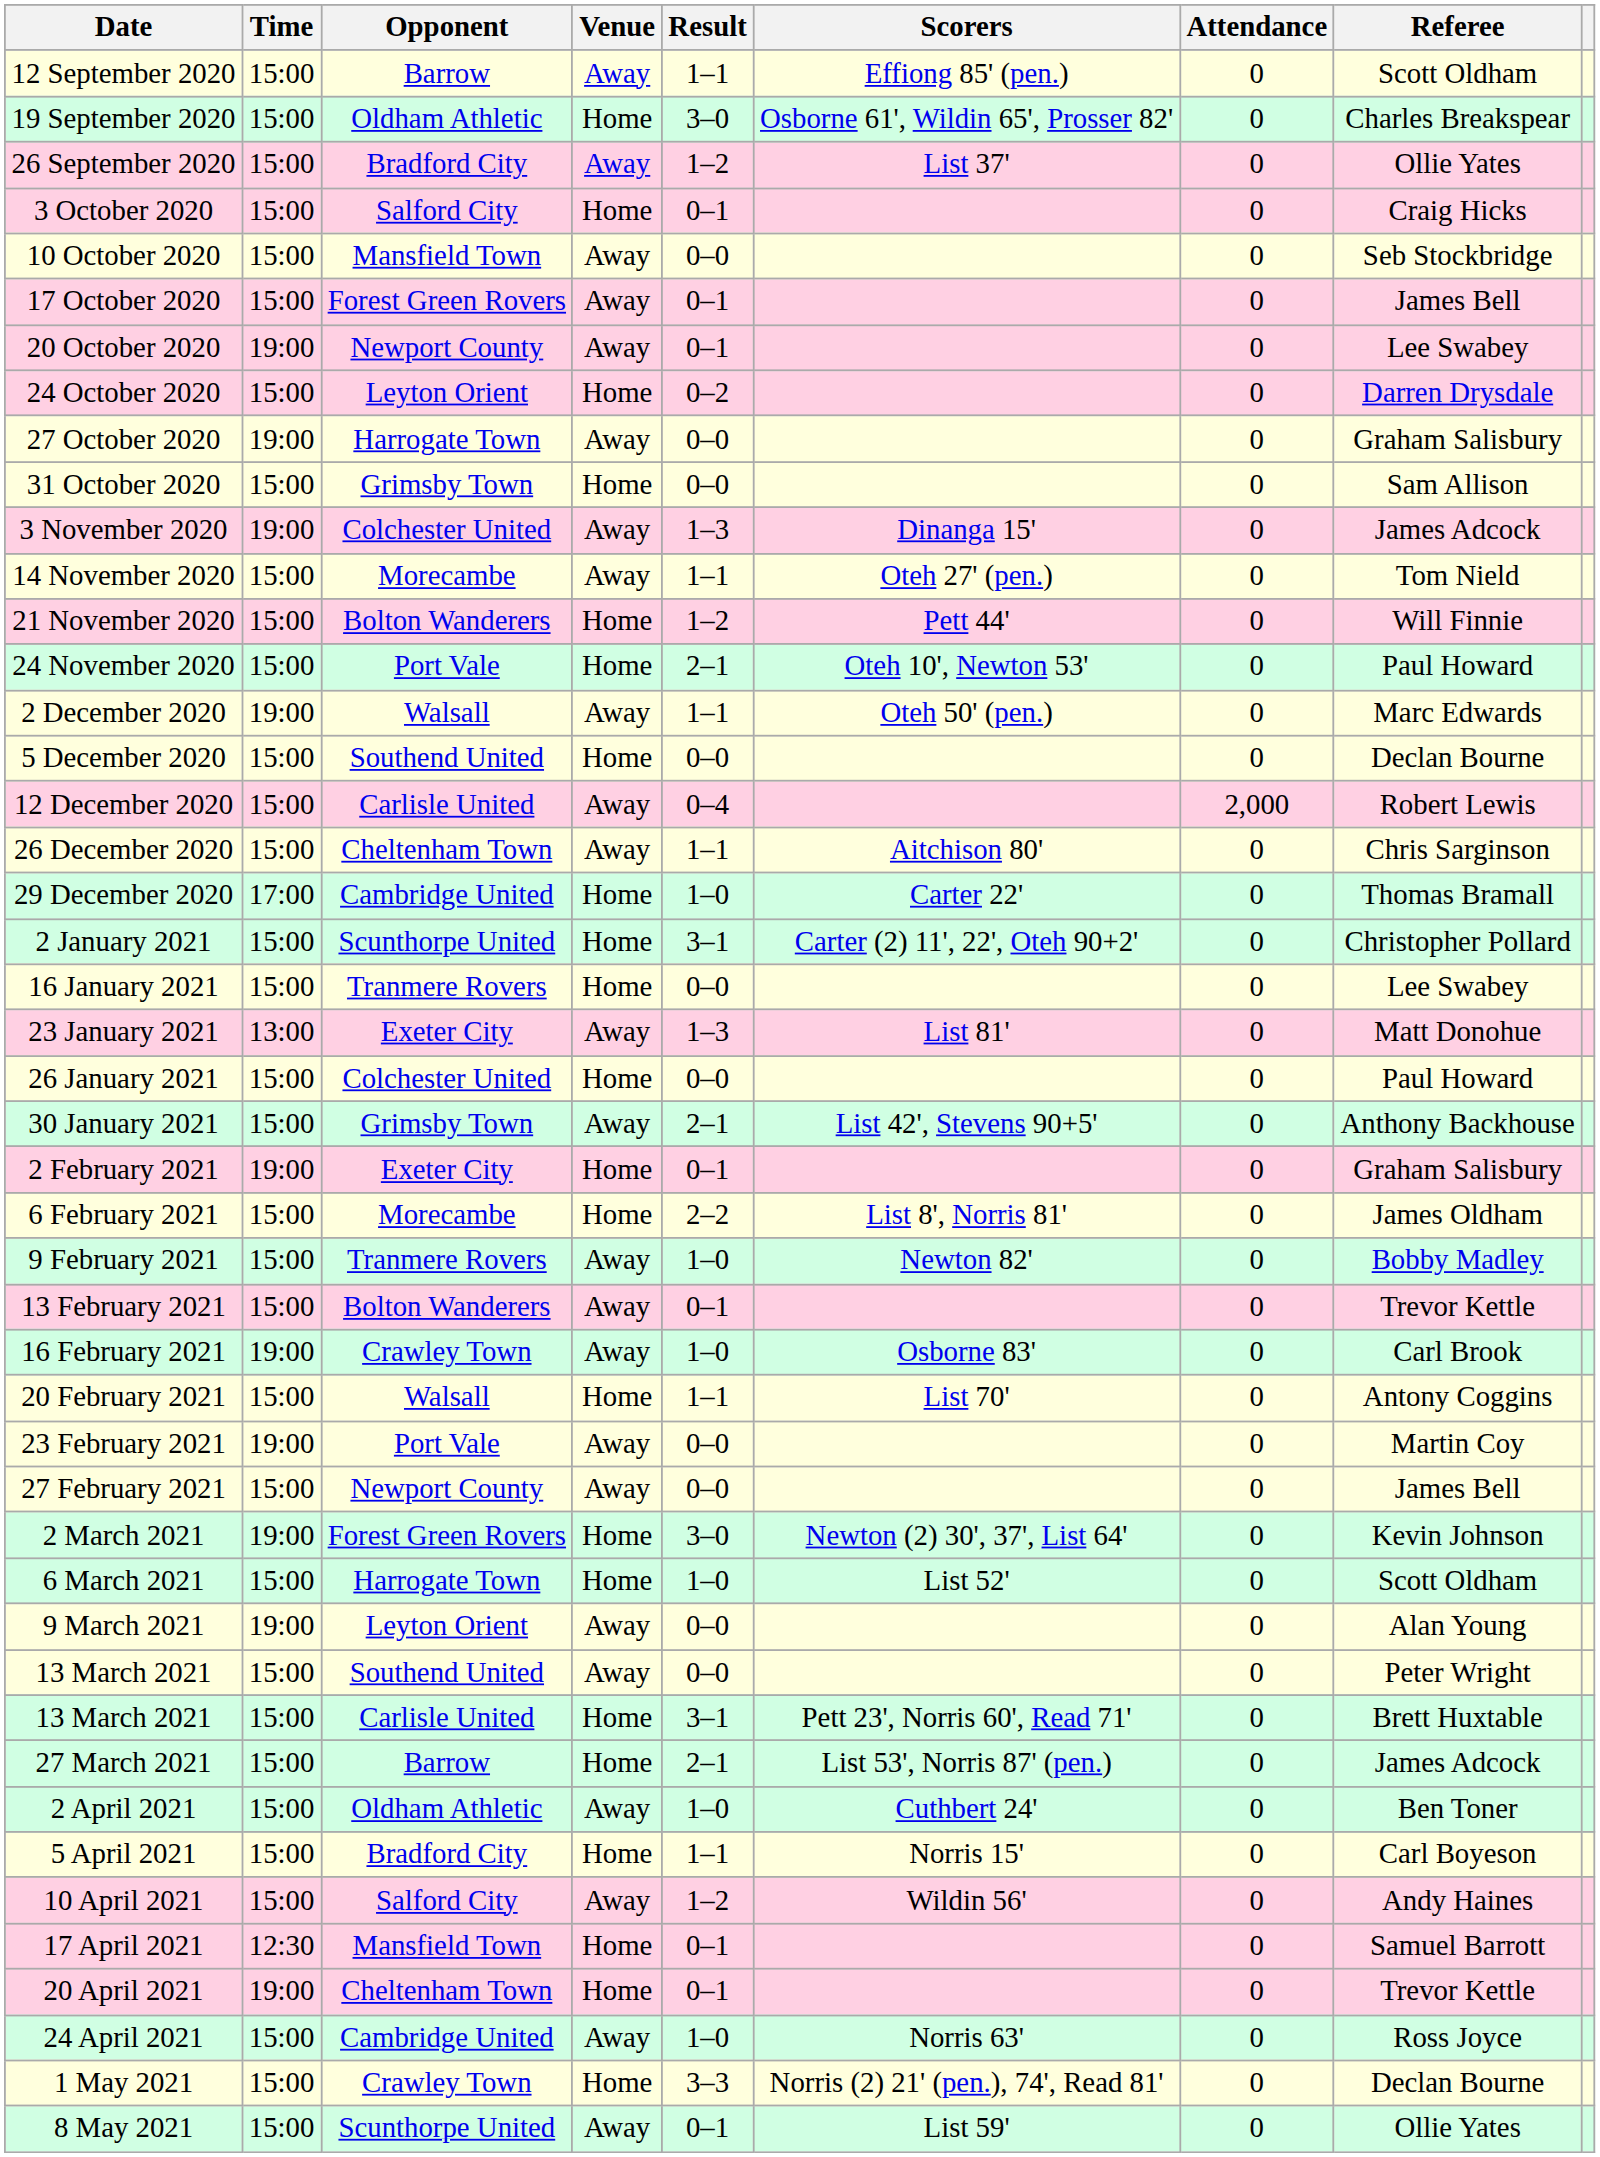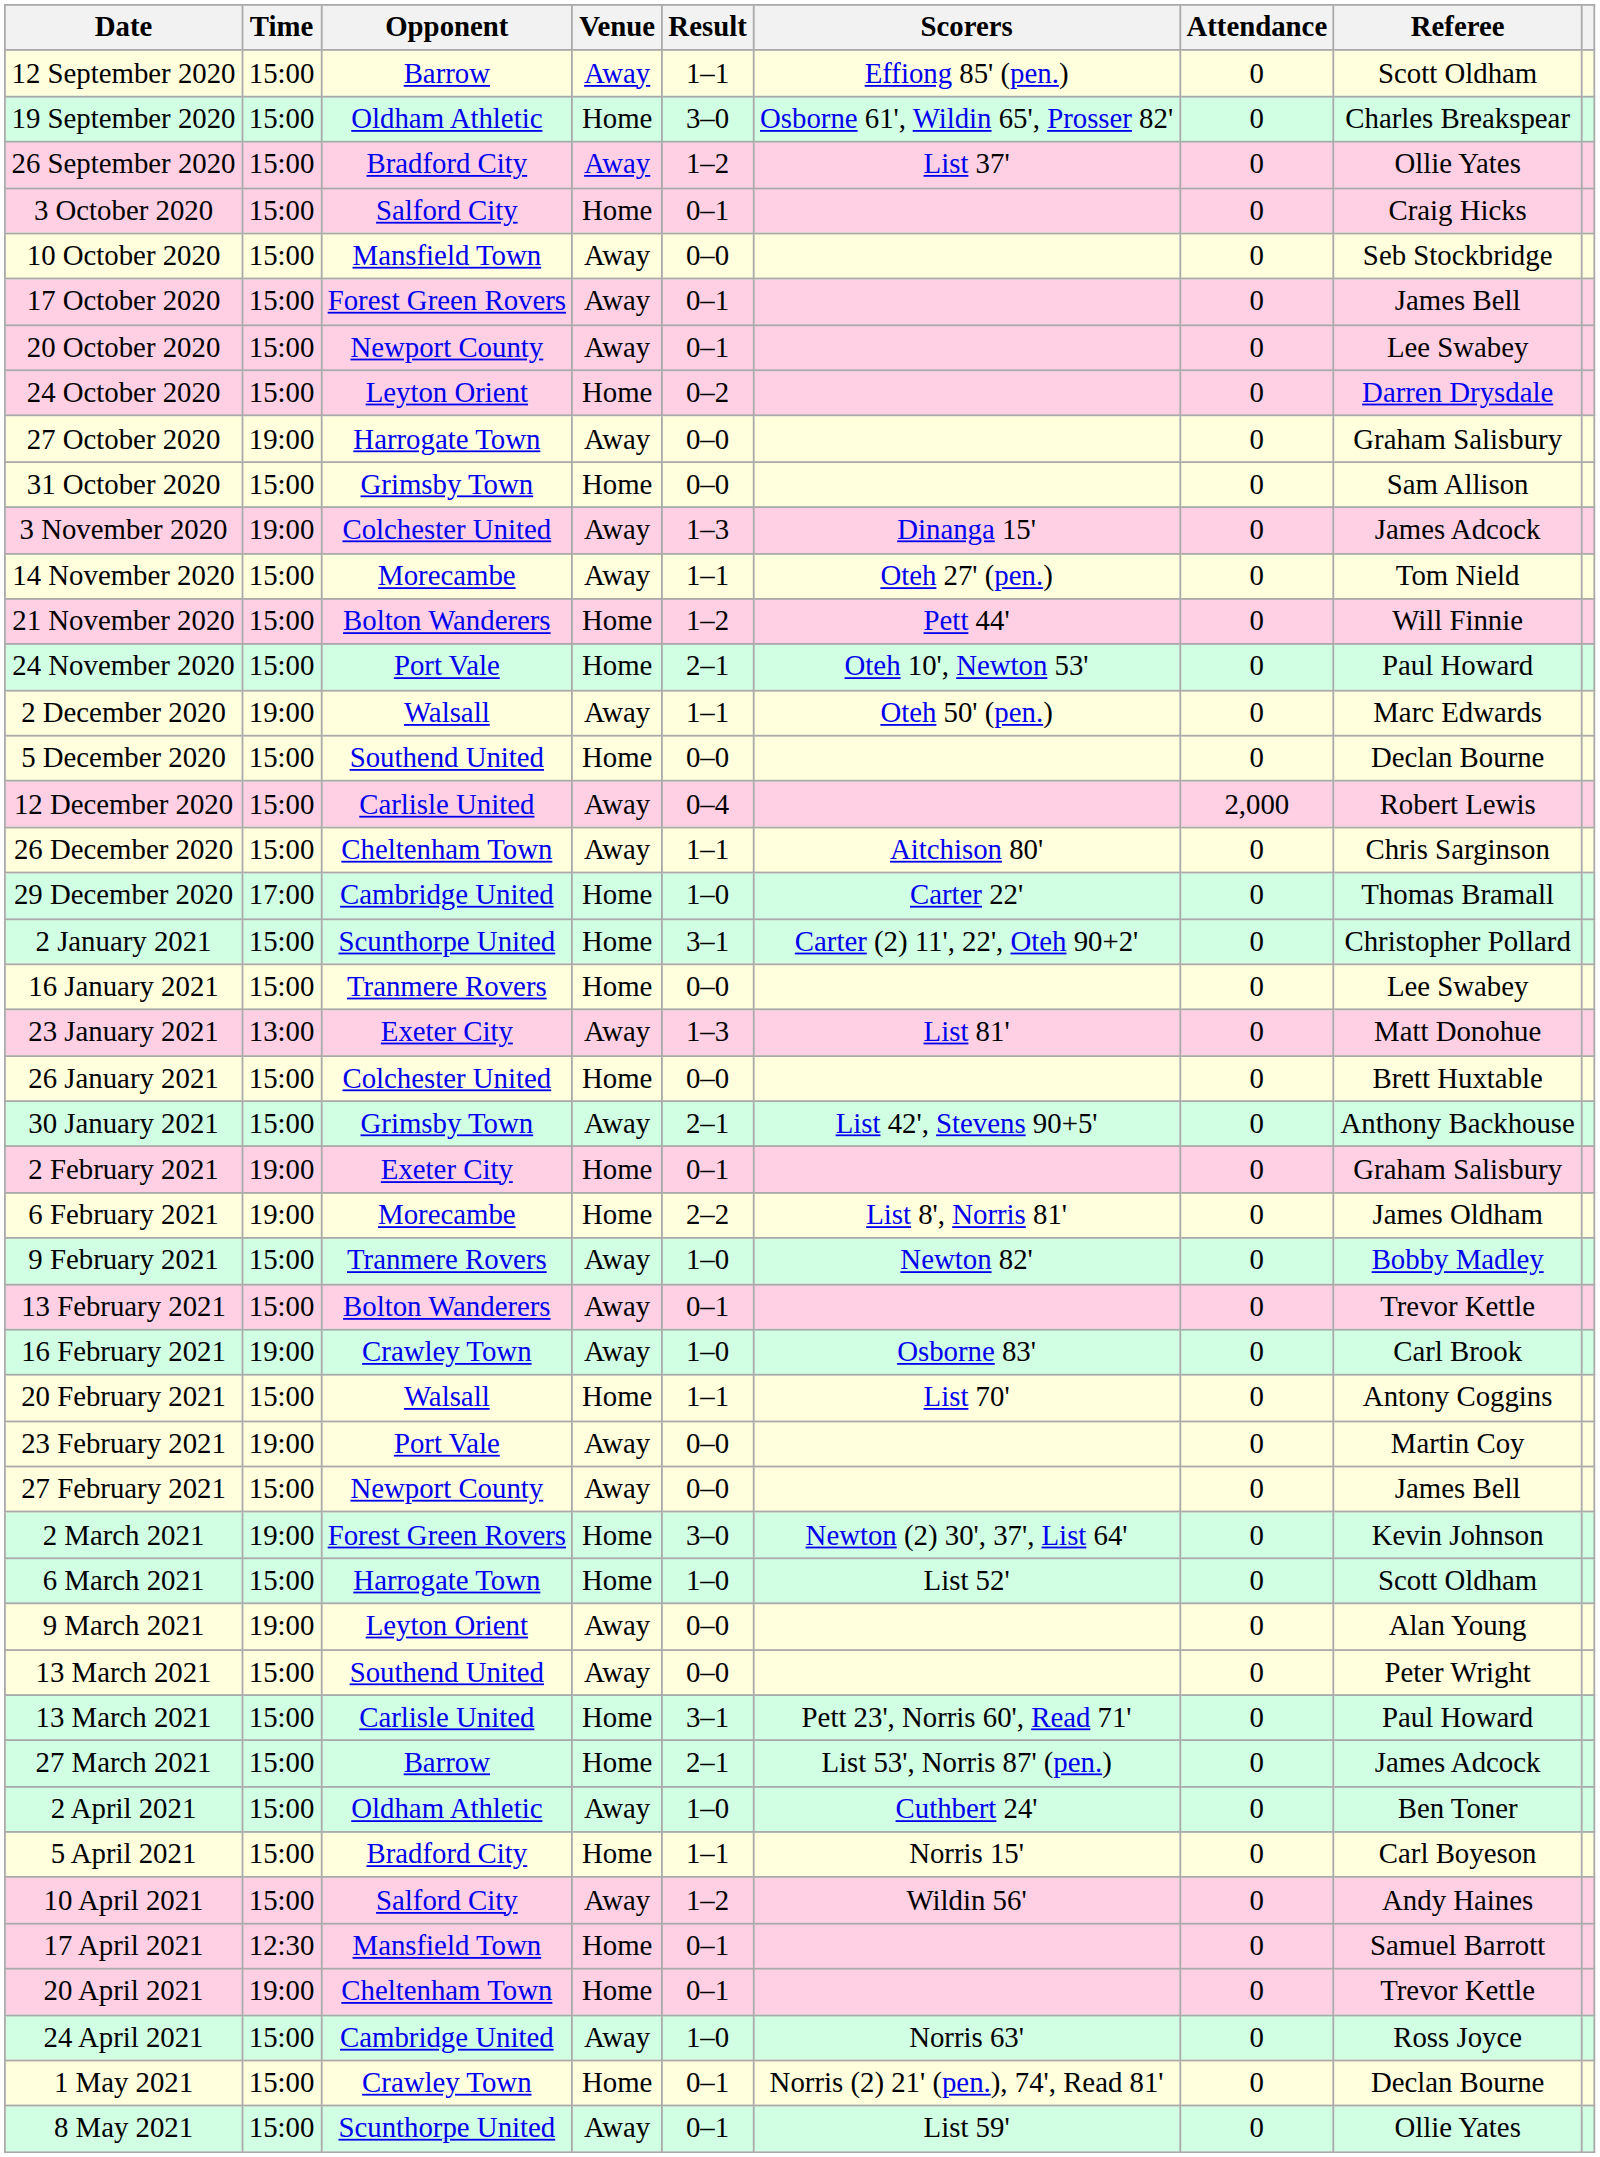(282, 347) 19:00 -> (282, 347) 15:00
(1458, 1077) Paul Howard -> (1458, 1077) Brett Huxtable
(282, 1214) 15:00 -> (282, 1214) 19:00
(1458, 1717) Brett Huxtable -> (1458, 1717) Paul Howard
(708, 2082) 3–3 -> (708, 2082) 0–1
